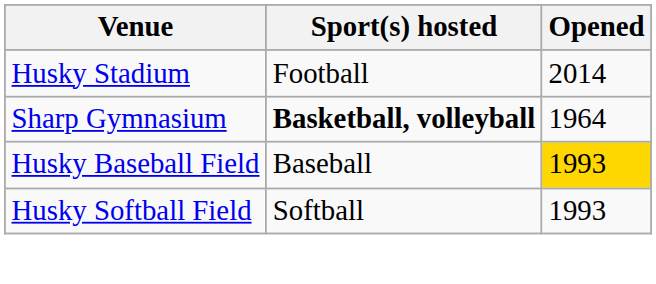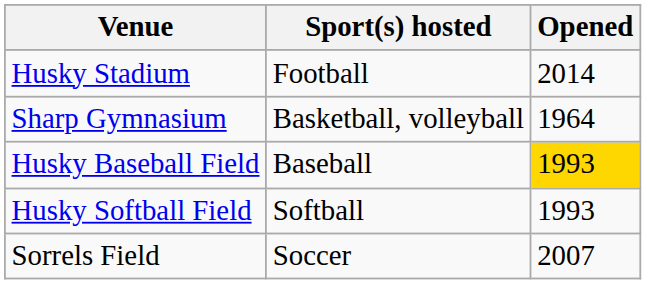(404, 118) bold -> (398, 118) normal
+ row: (86, 255)
